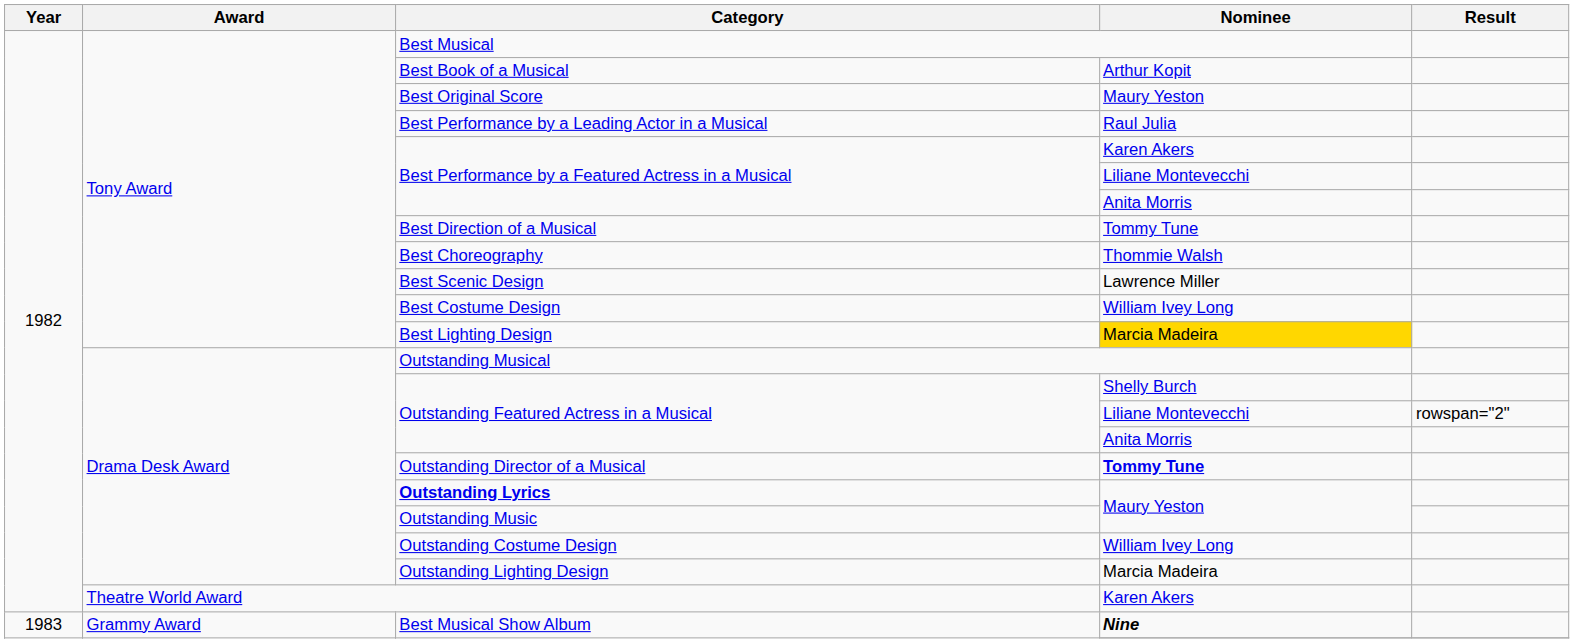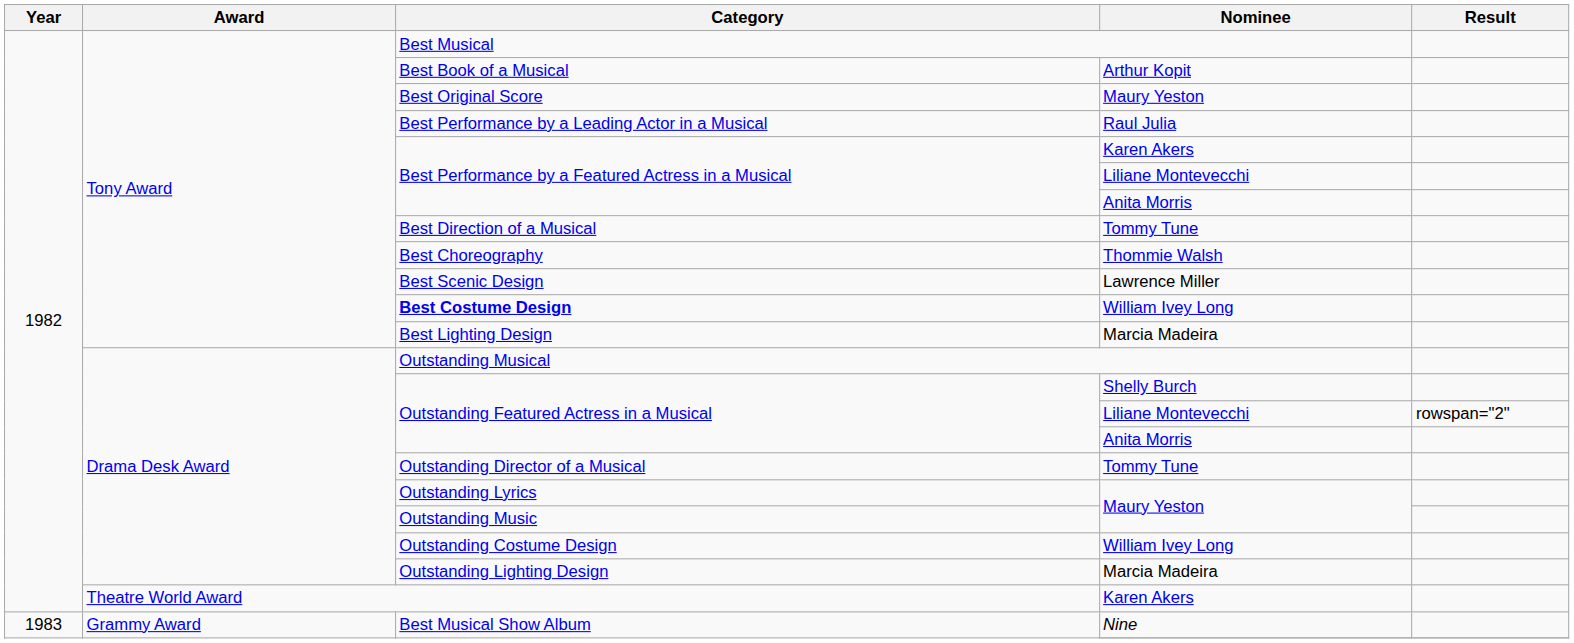(480, 307) normal -> (485, 307) bold
(1160, 334) gold background -> (1160, 334) no background
(1154, 466) bold -> (1151, 466) normal
(475, 492) bold -> (468, 492) normal
(1121, 624) bold -> (1120, 624) normal
